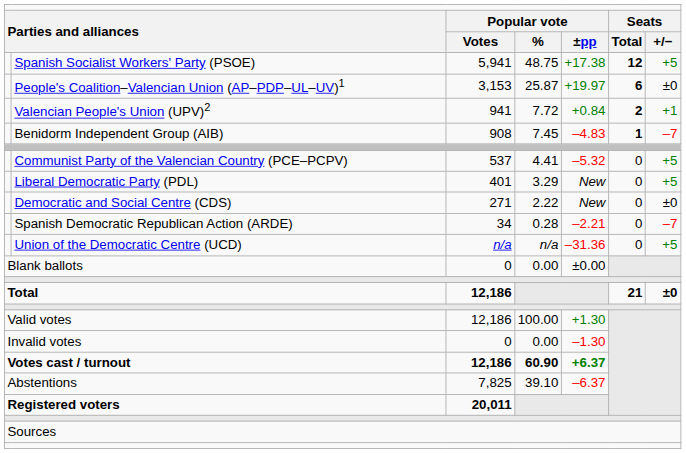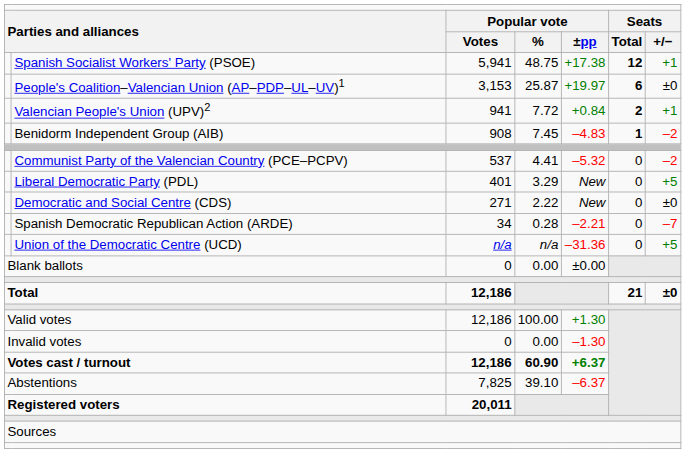(670, 63) +5 -> (670, 63) +1
(670, 133) –7 -> (670, 133) –2
(670, 160) +5 -> (670, 160) –2
